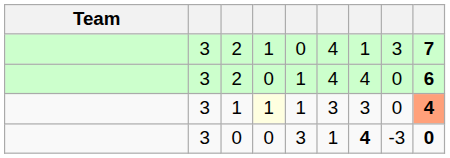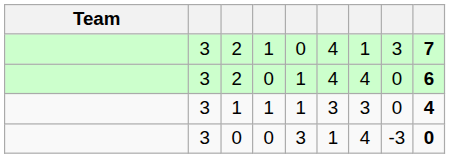(269, 108) lightyellow background -> (269, 108) no background
(429, 108) lightsalmon background -> (429, 108) no background
(365, 138) bold -> (365, 138) normal
